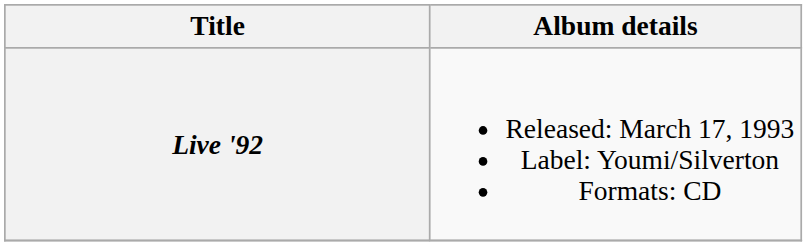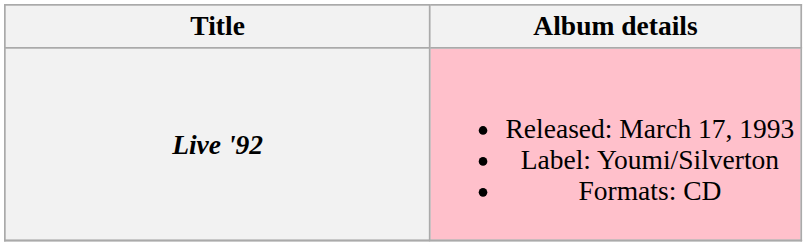(616, 160) no background -> (616, 160) pink background
